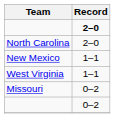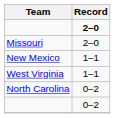(38, 43) North Carolina -> (25, 43) Missouri
(25, 89) Missouri -> (38, 89) North Carolina
